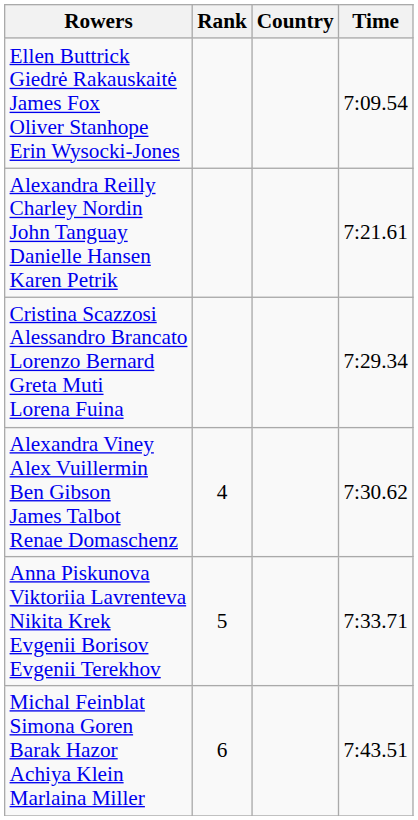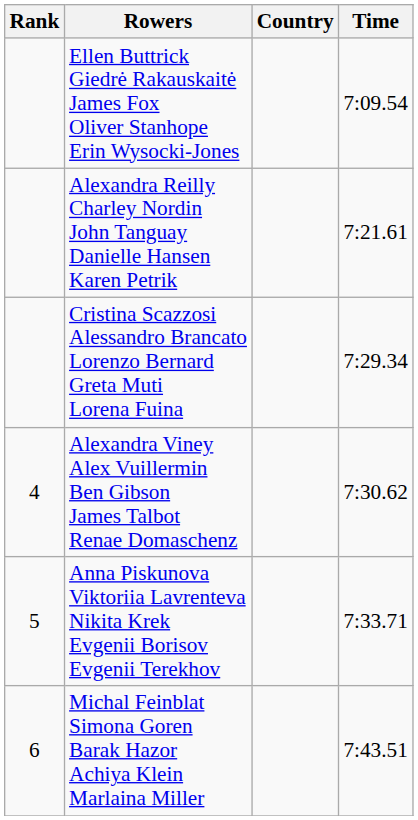columns swapped: (222, 21) <-> (99, 21)
